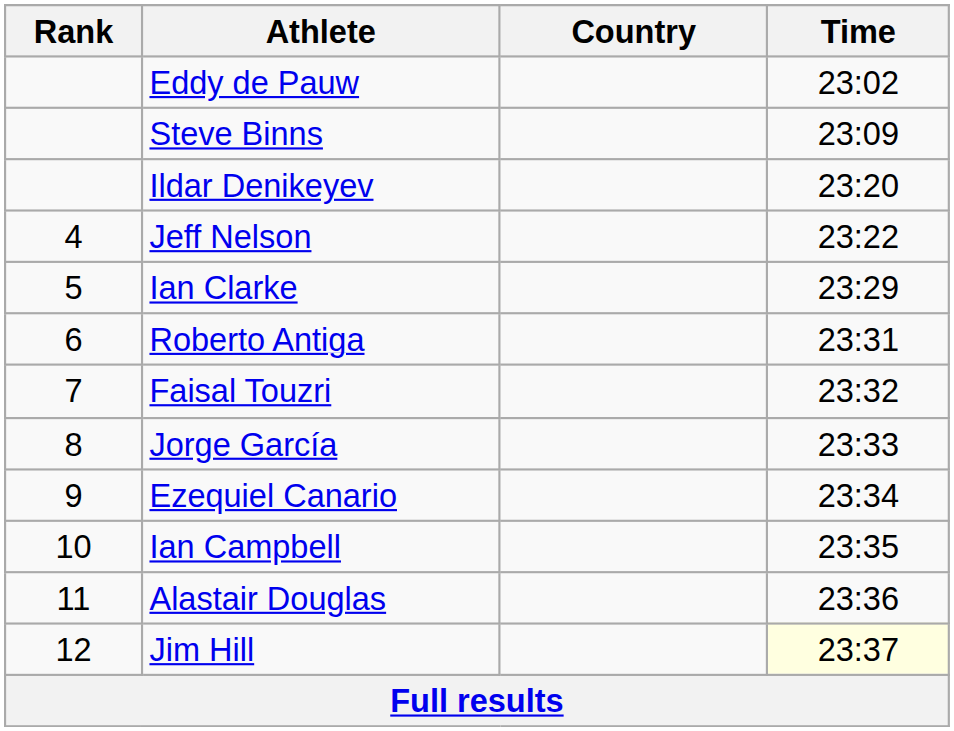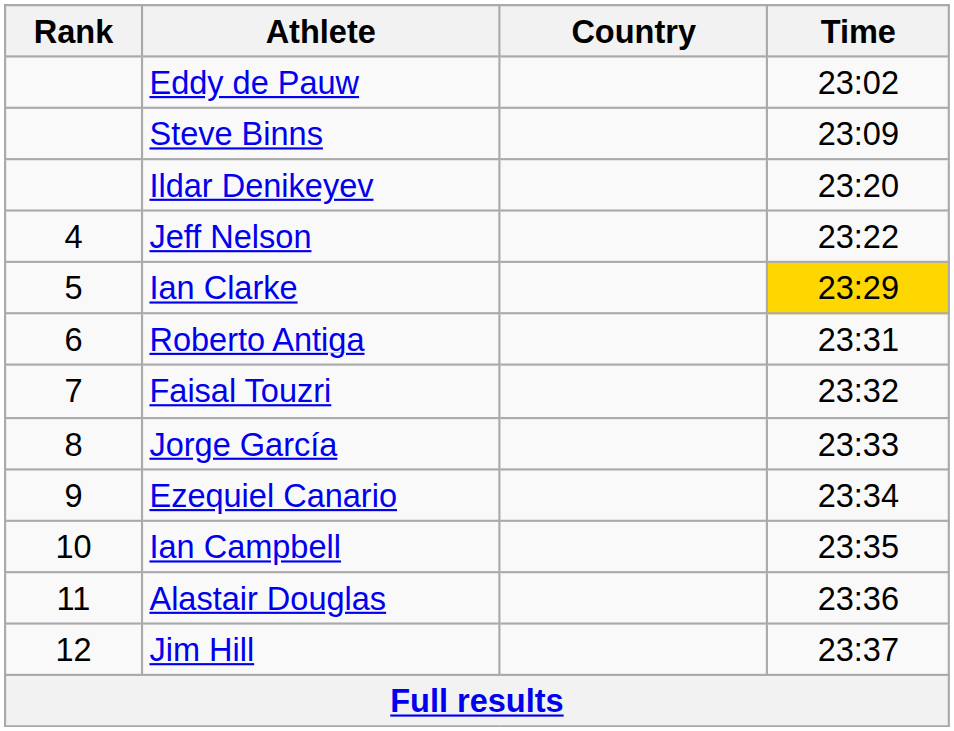(858, 288) no background -> (858, 288) gold background
(858, 649) lightyellow background -> (858, 649) no background
